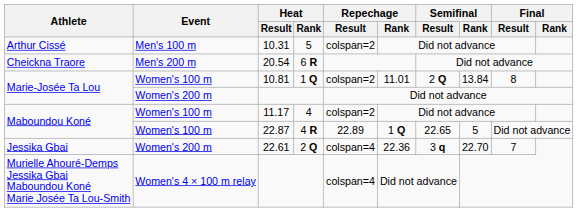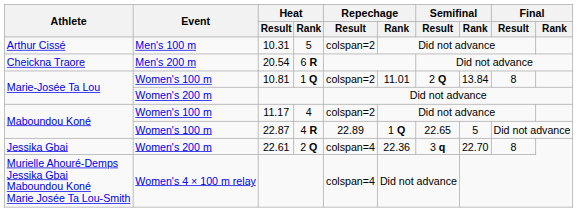(513, 147) 7 -> (513, 147) 8
